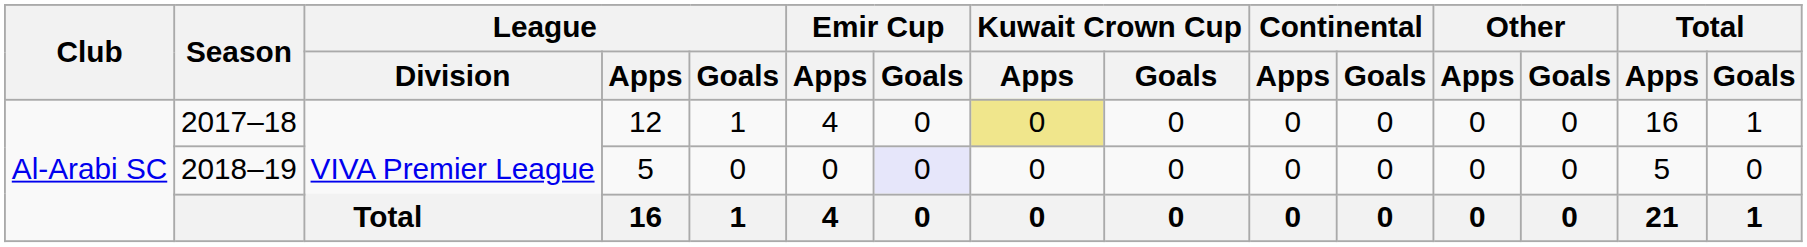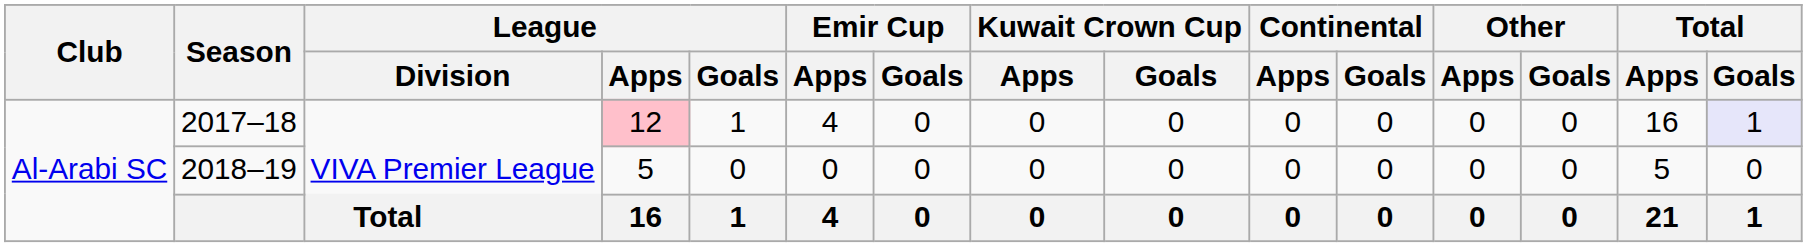(645, 122) no background -> (645, 122) pink background
(1037, 122) khaki background -> (1037, 122) no background
(1754, 122) no background -> (1754, 122) lavender background
(922, 169) lavender background -> (922, 169) no background
